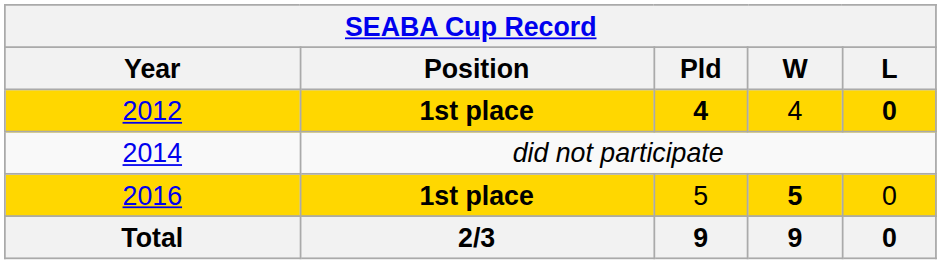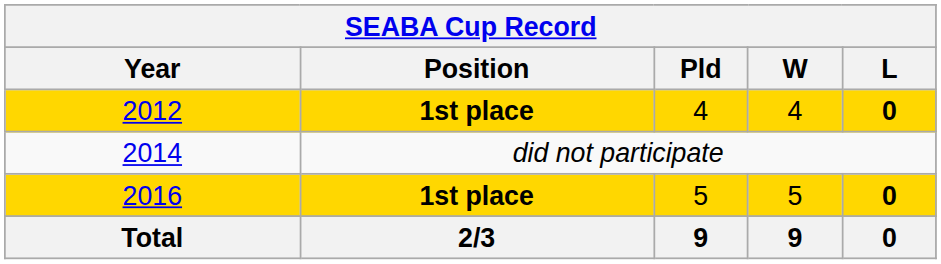(701, 111) bold -> (701, 111) normal
(795, 196) bold -> (795, 196) normal
(889, 196) normal -> (889, 196) bold
